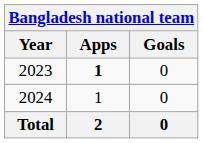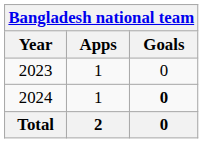(98, 71) bold -> (98, 71) normal
(164, 97) normal -> (164, 97) bold
